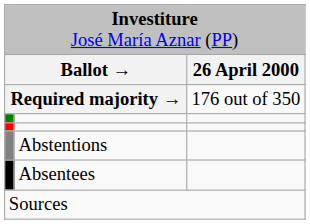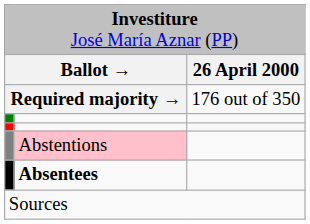(63, 145) no background -> (63, 145) pink background
(57, 174) normal -> (58, 174) bold
